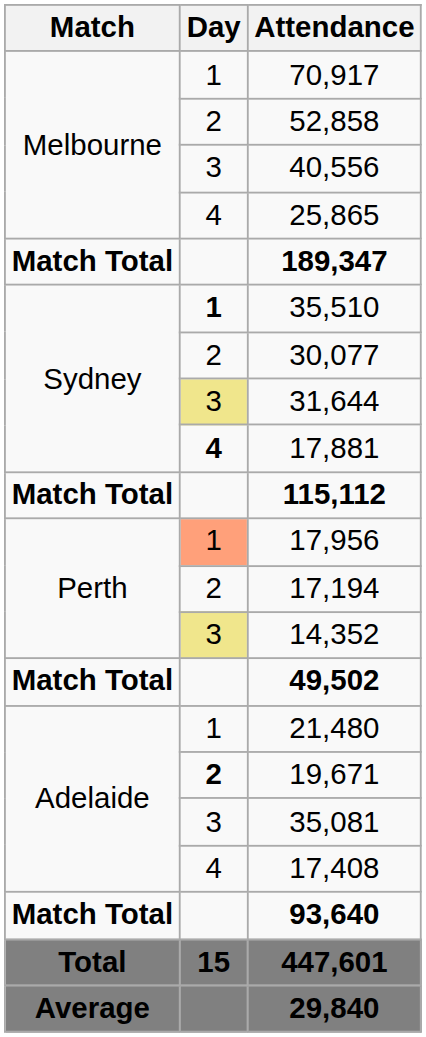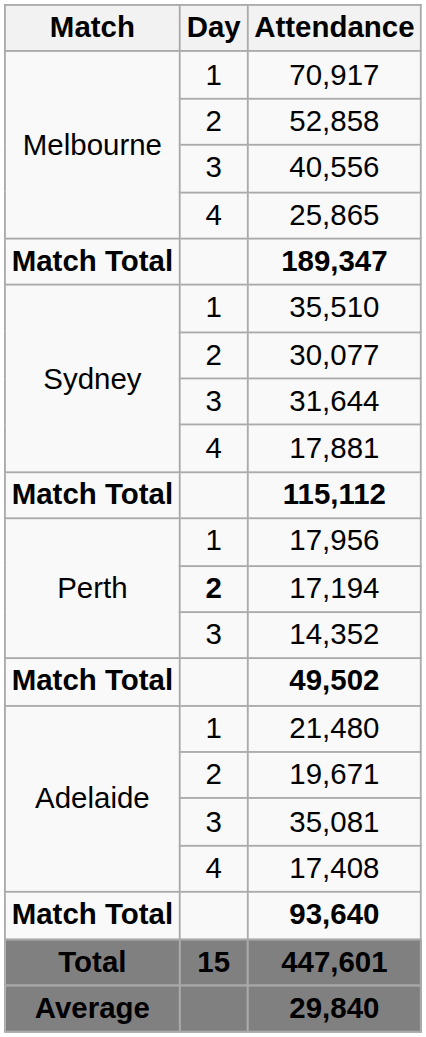(214, 307) bold -> (214, 307) normal
(214, 401) khaki background -> (214, 401) no background
(214, 448) bold -> (214, 448) normal
(214, 541) lightsalmon background -> (214, 541) no background
(214, 588) normal -> (214, 588) bold
(214, 634) khaki background -> (214, 634) no background
(214, 774) bold -> (214, 774) normal
